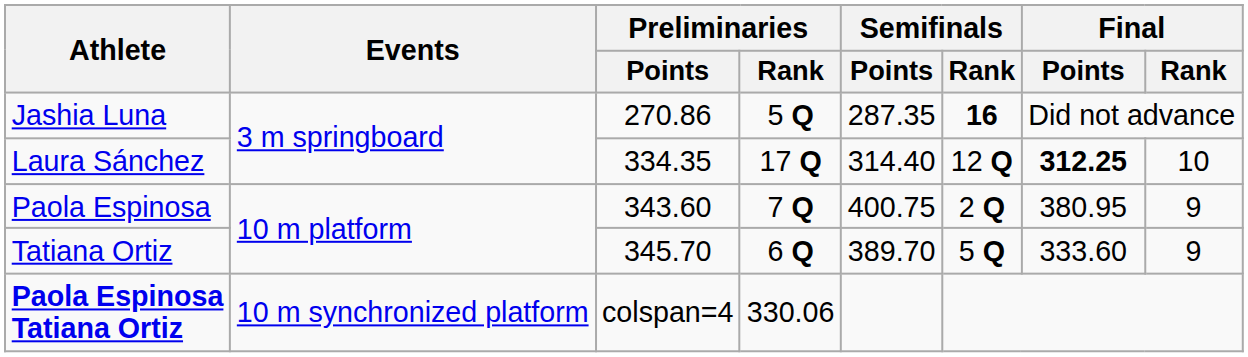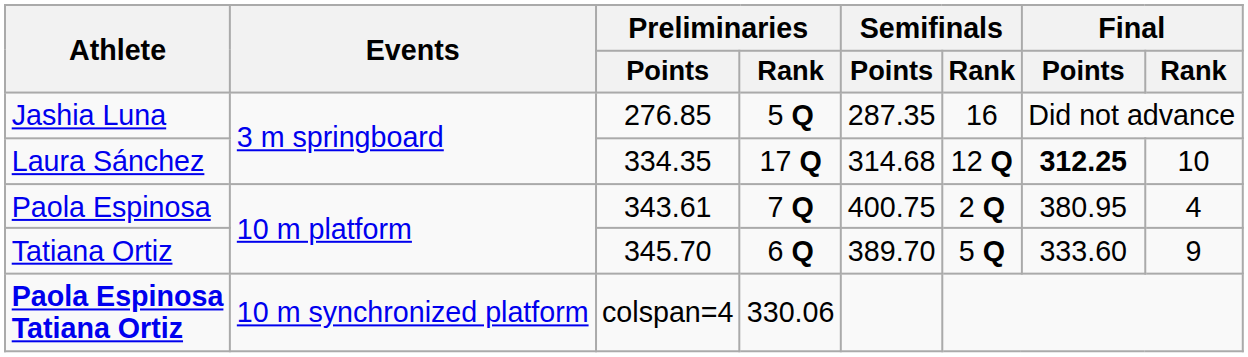(668, 116) 270.86 -> (668, 116) 276.85
(982, 116) bold -> (982, 116) normal
(892, 161) 314.40 -> (892, 161) 314.68
(668, 207) 343.60 -> (668, 207) 343.61
(1193, 207) 9 -> (1193, 207) 4
